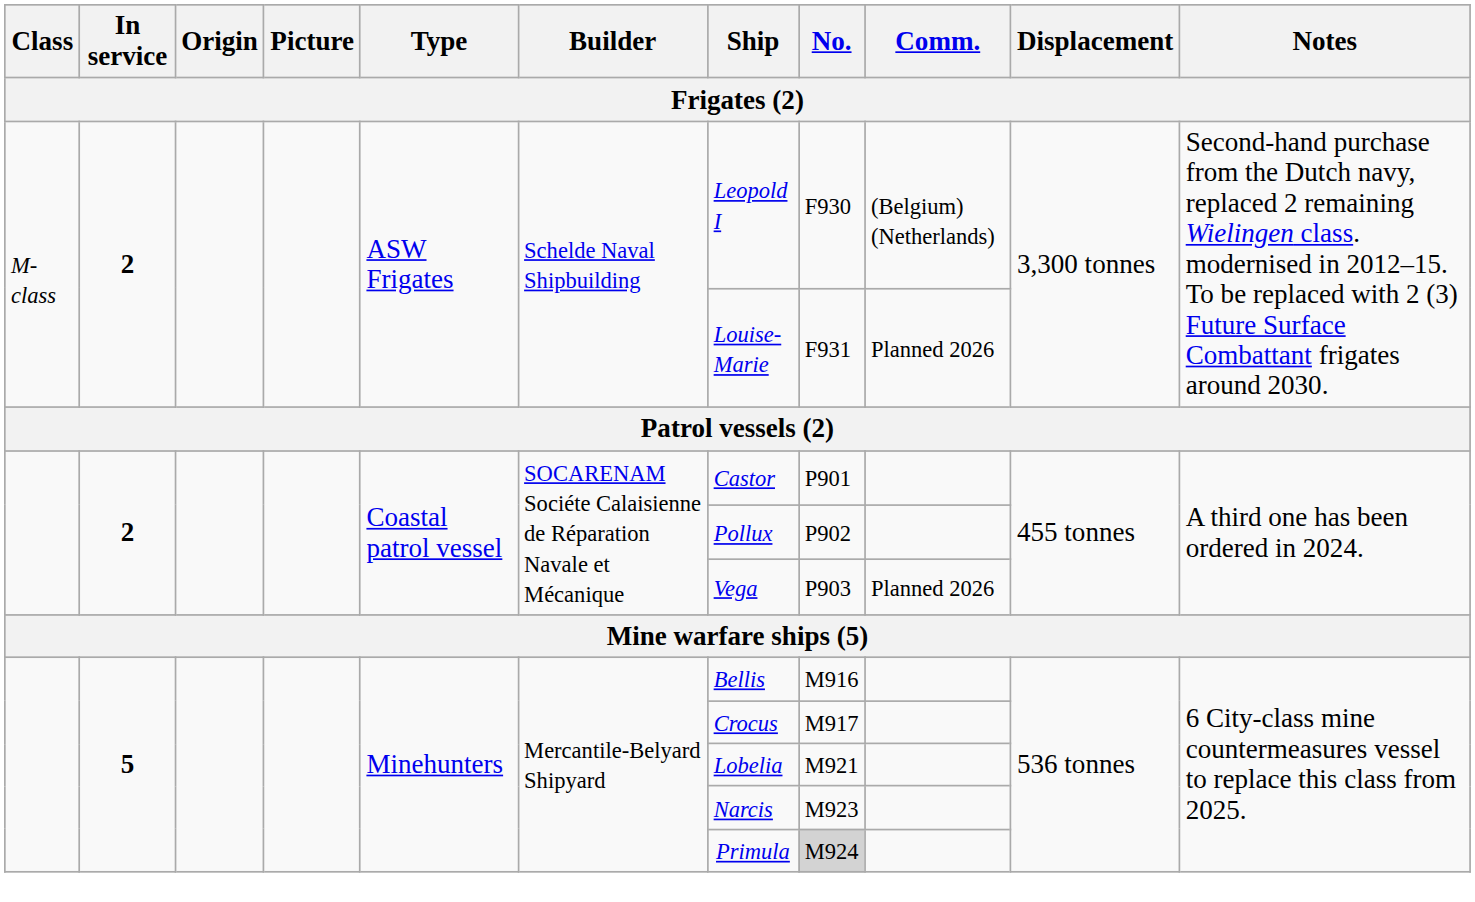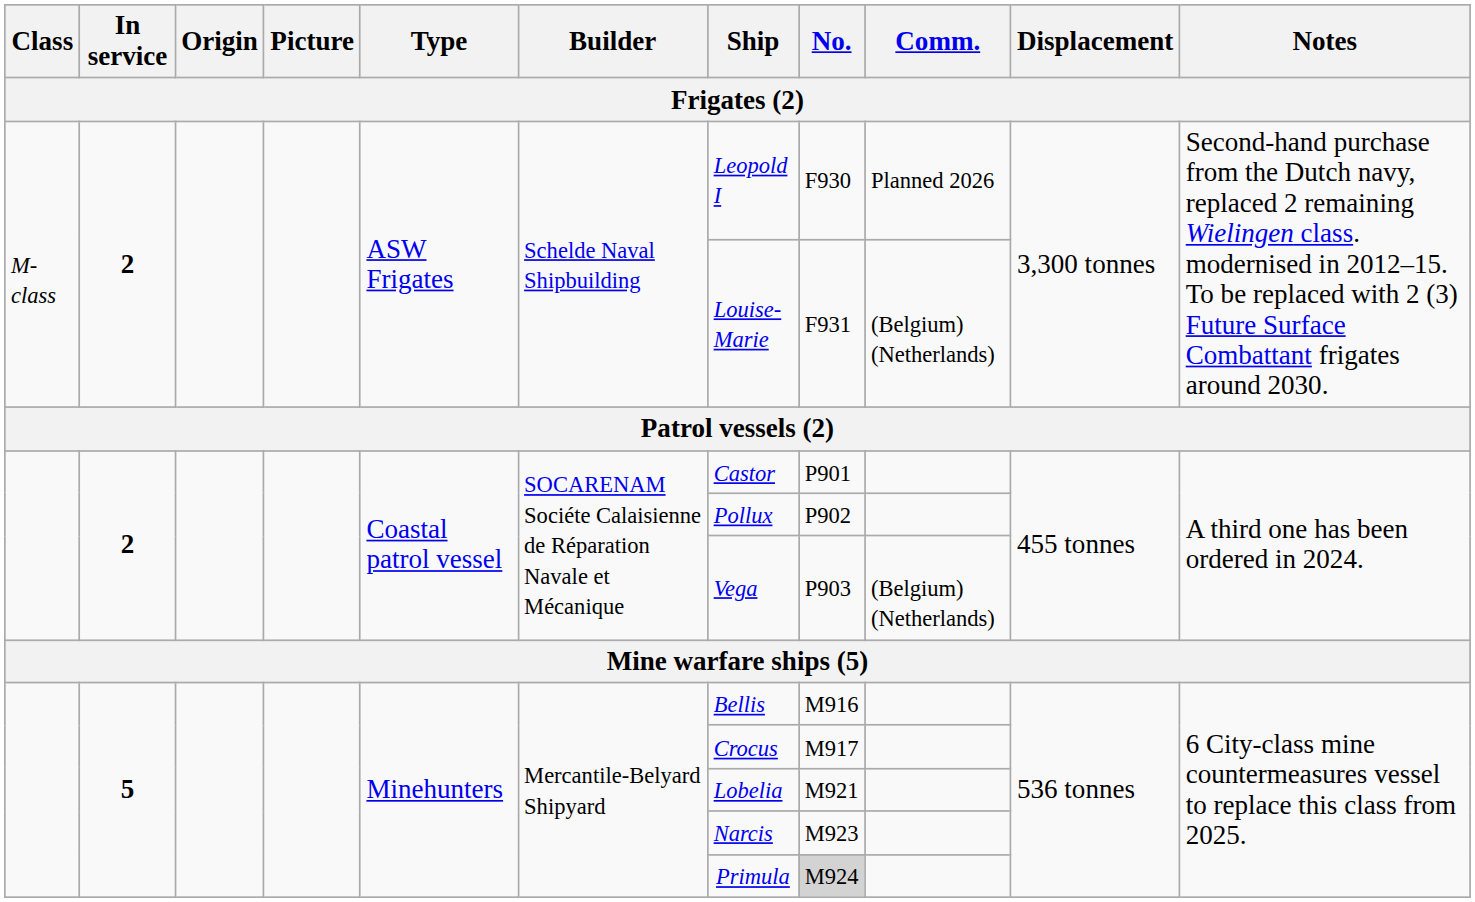(933, 221) (Belgium) (Netherlands) -> (933, 181) Planned 2026
(933, 349) Planned 2026 -> (933, 339) (Belgium) (Netherlands)
(933, 588) Planned 2026 -> (933, 604) (Belgium) (Netherlands)
